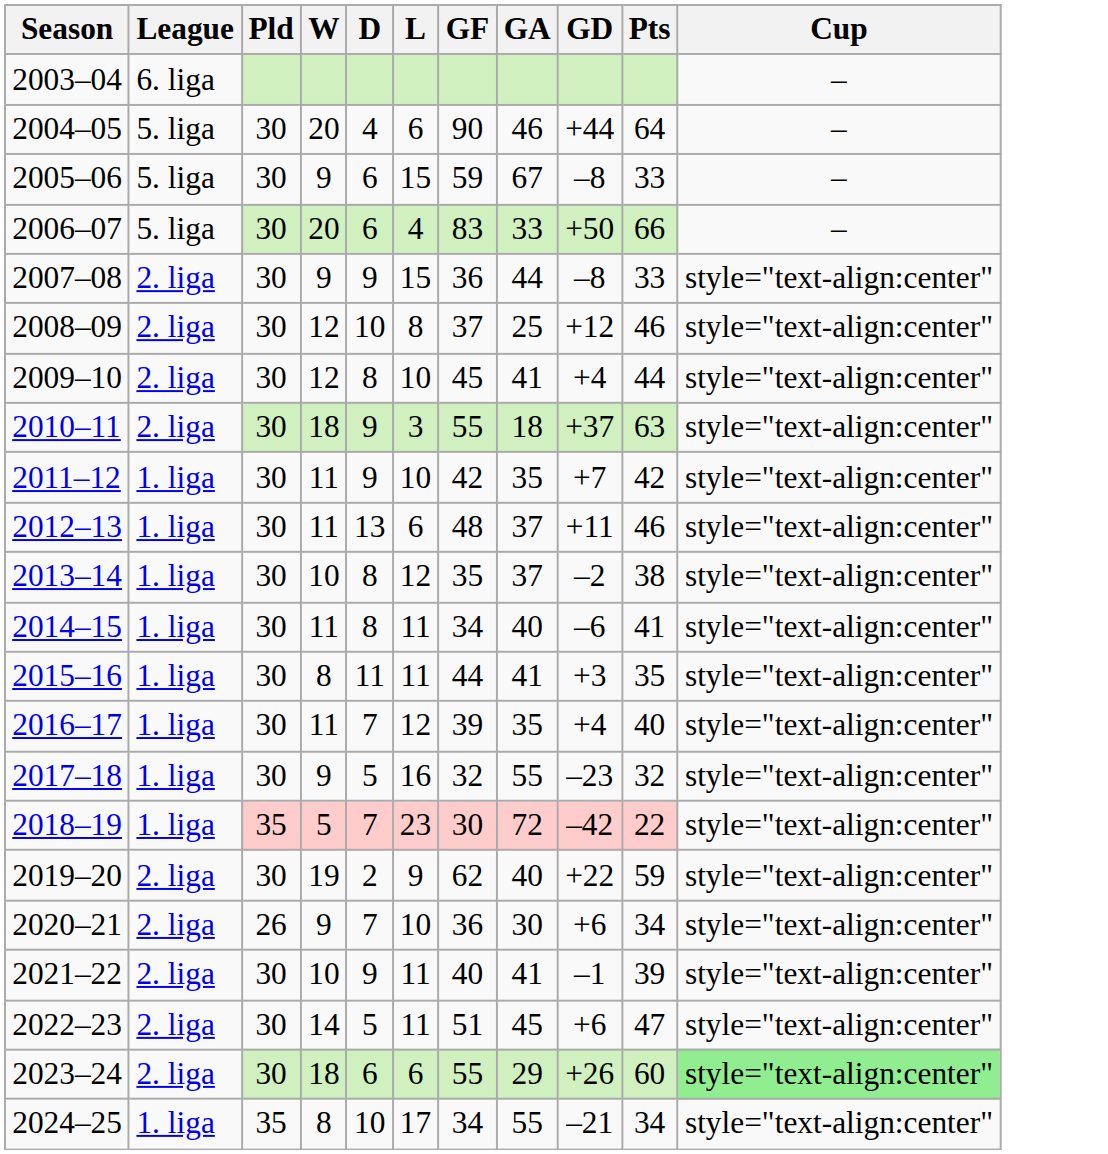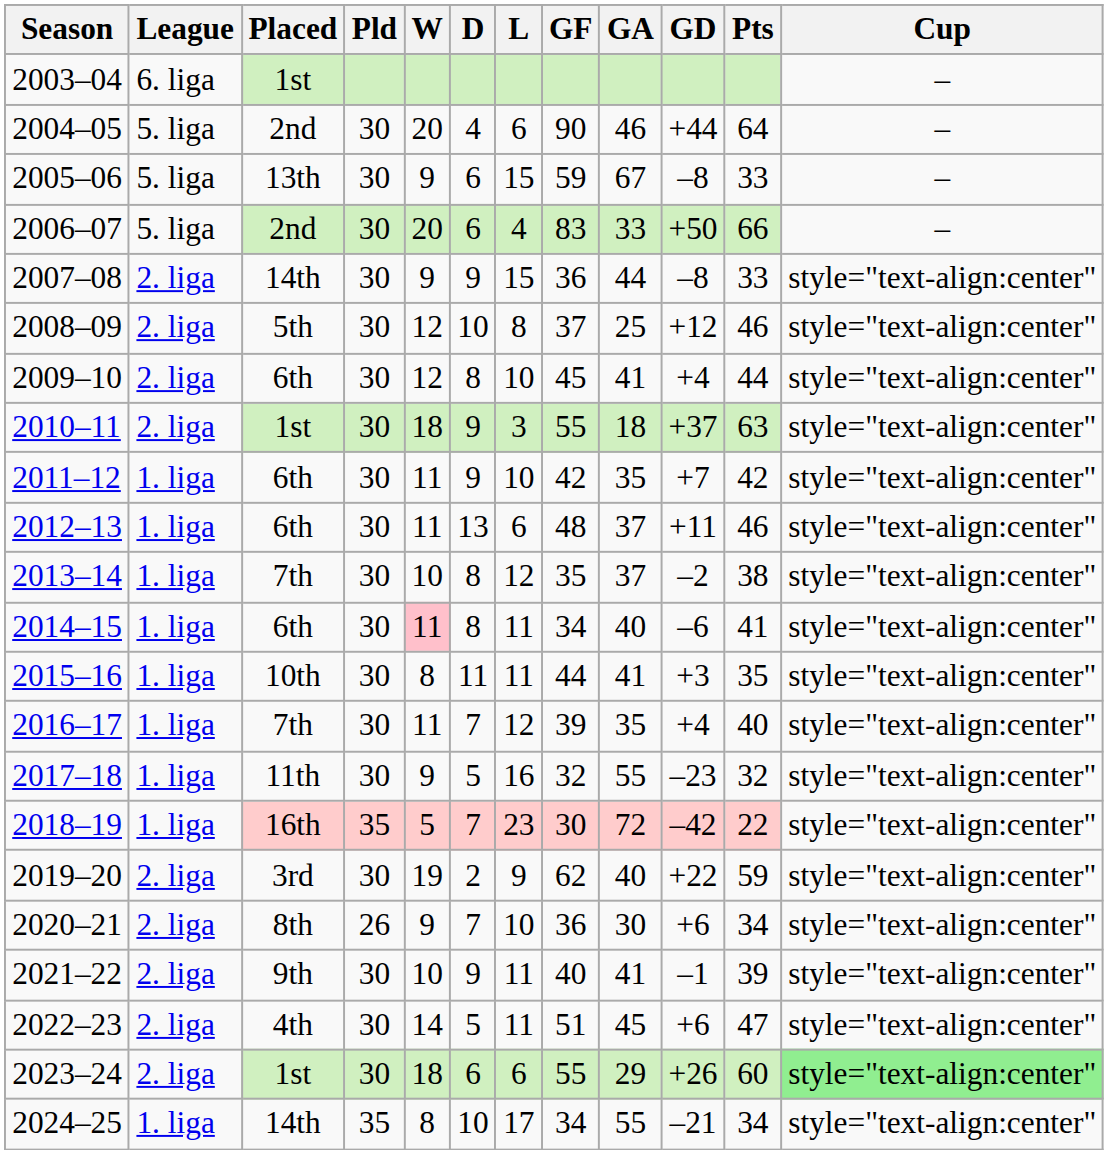+ column: (293, 29)
(324, 626) no background -> (427, 626) pink background
